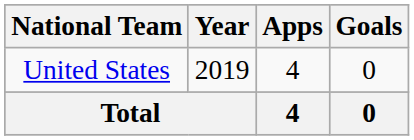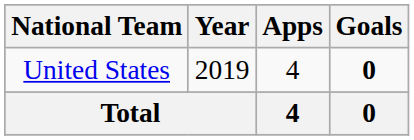(369, 69) normal -> (369, 69) bold
